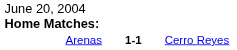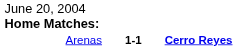(197, 40) normal -> (199, 40) bold
